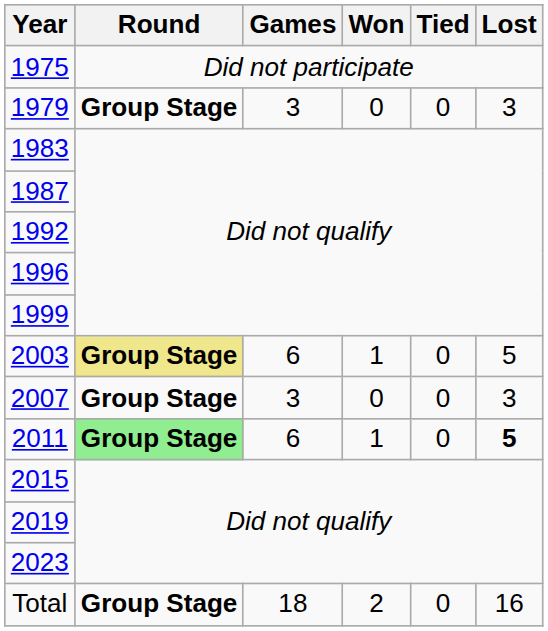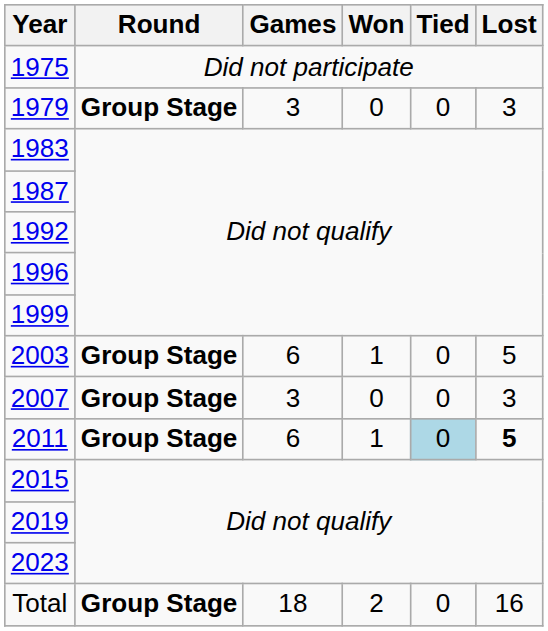(159, 356) khaki background -> (159, 356) no background
(159, 438) lightgreen background -> (159, 438) no background
(443, 438) no background -> (443, 438) lightblue background
